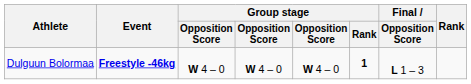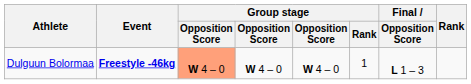(206, 69) no background -> (206, 69) lightsalmon background
(364, 64) bold -> (364, 64) normal
